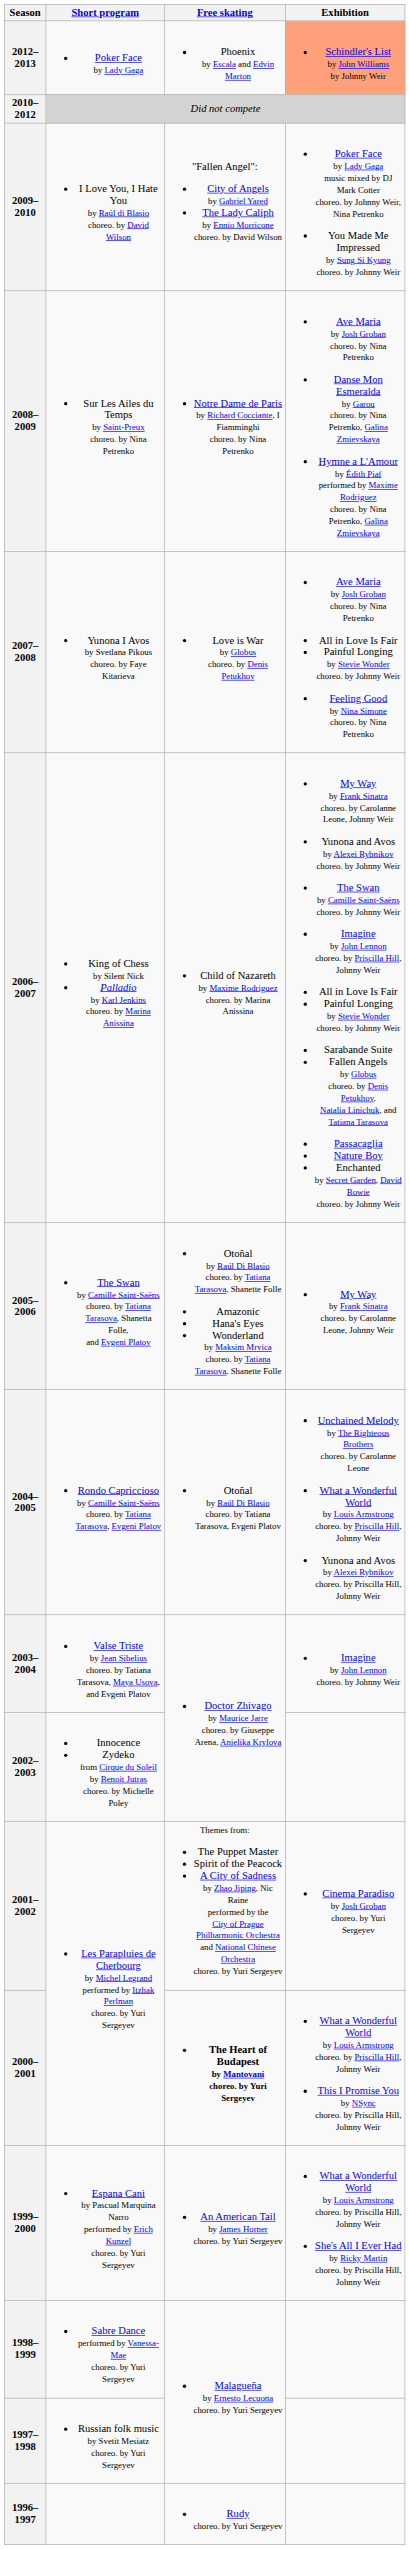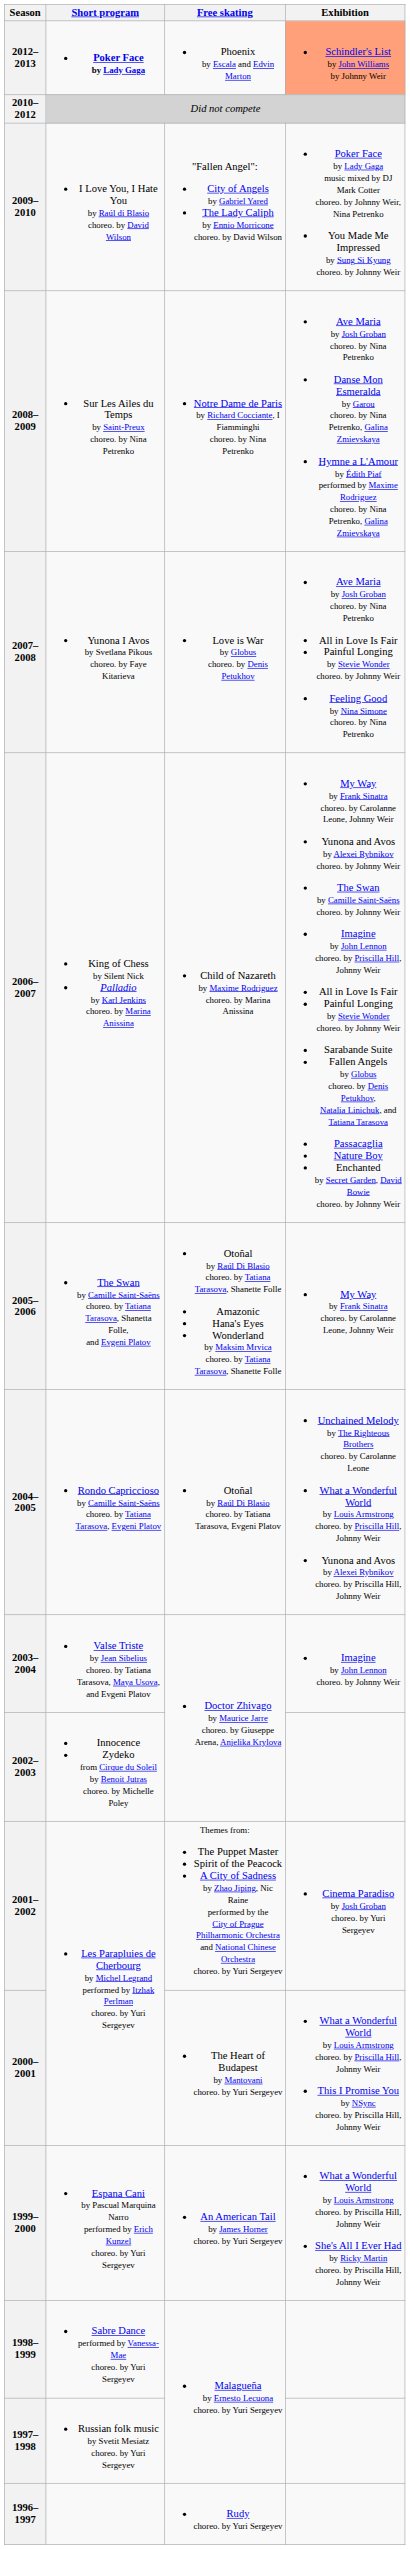(105, 64) normal -> (105, 64) bold
(225, 2074) bold -> (225, 2074) normal
